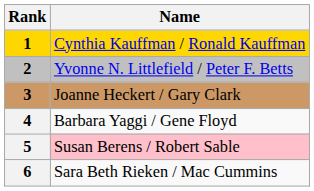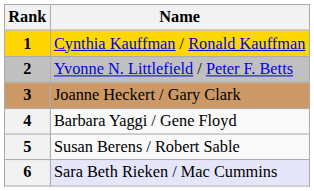(147, 146) pink background -> (147, 146) no background
(166, 172) no background -> (166, 172) lavender background
